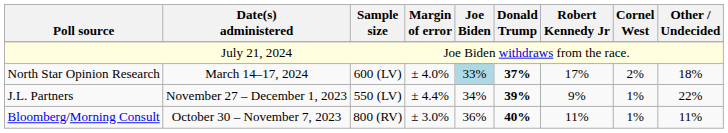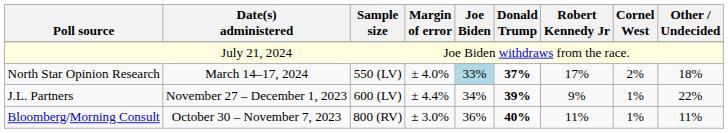(378, 74) 600 (LV) -> (378, 74) 550 (LV)
(378, 96) 550 (LV) -> (378, 96) 600 (LV)
